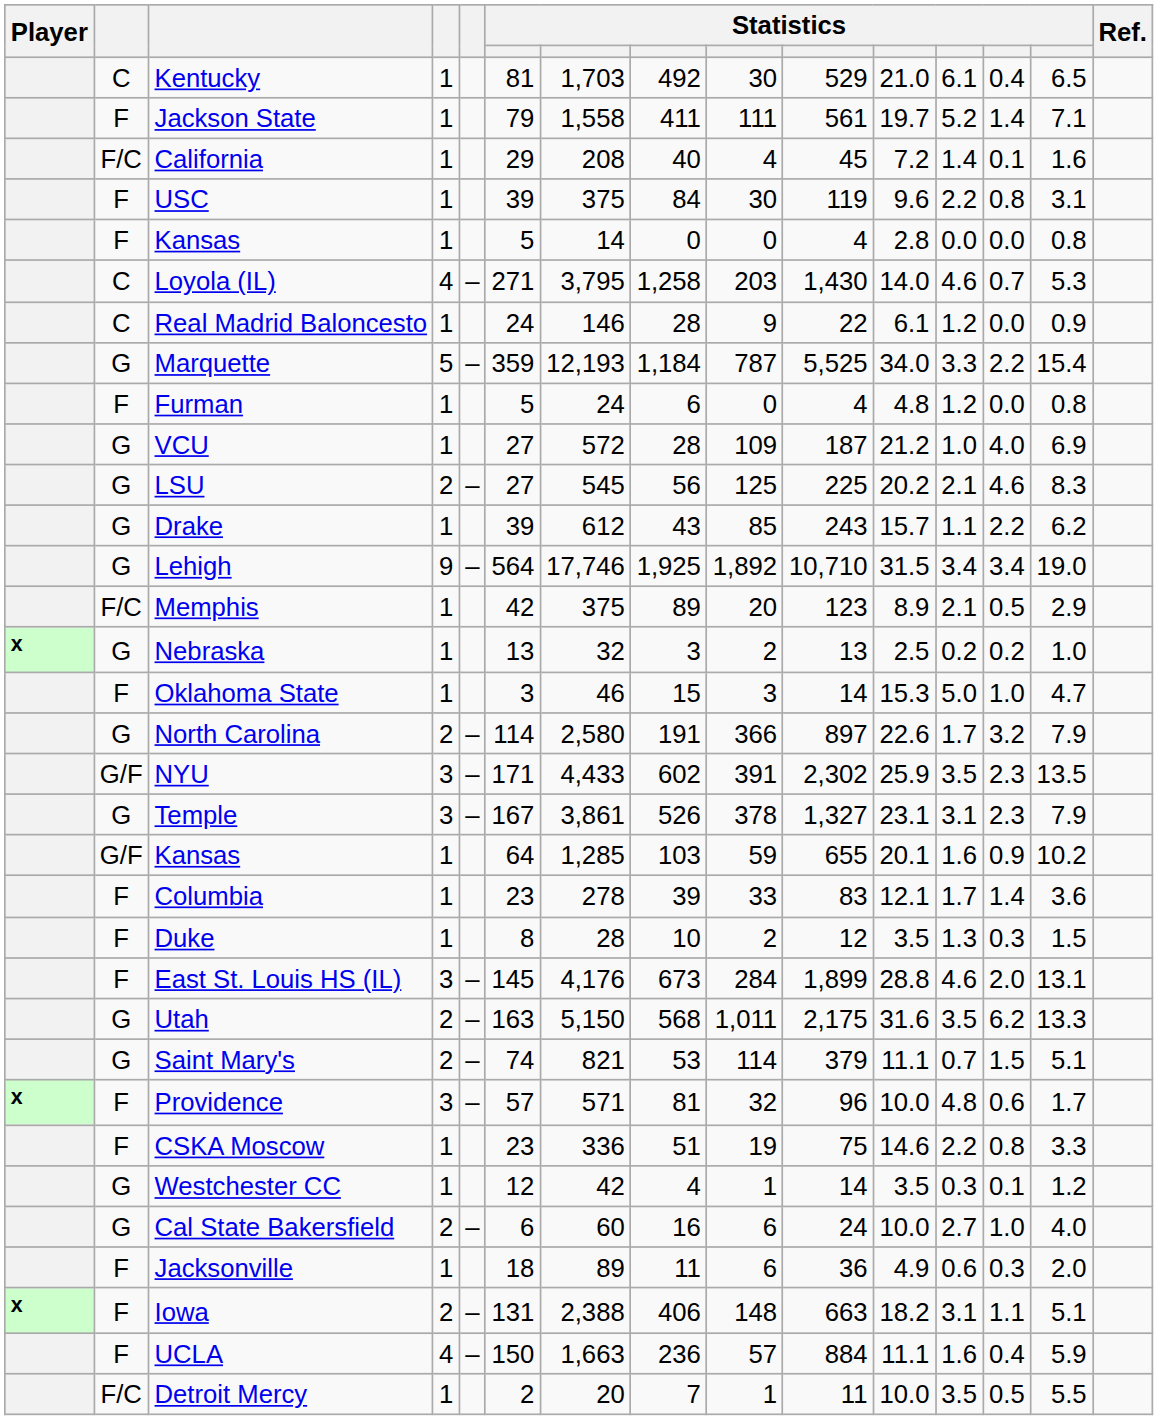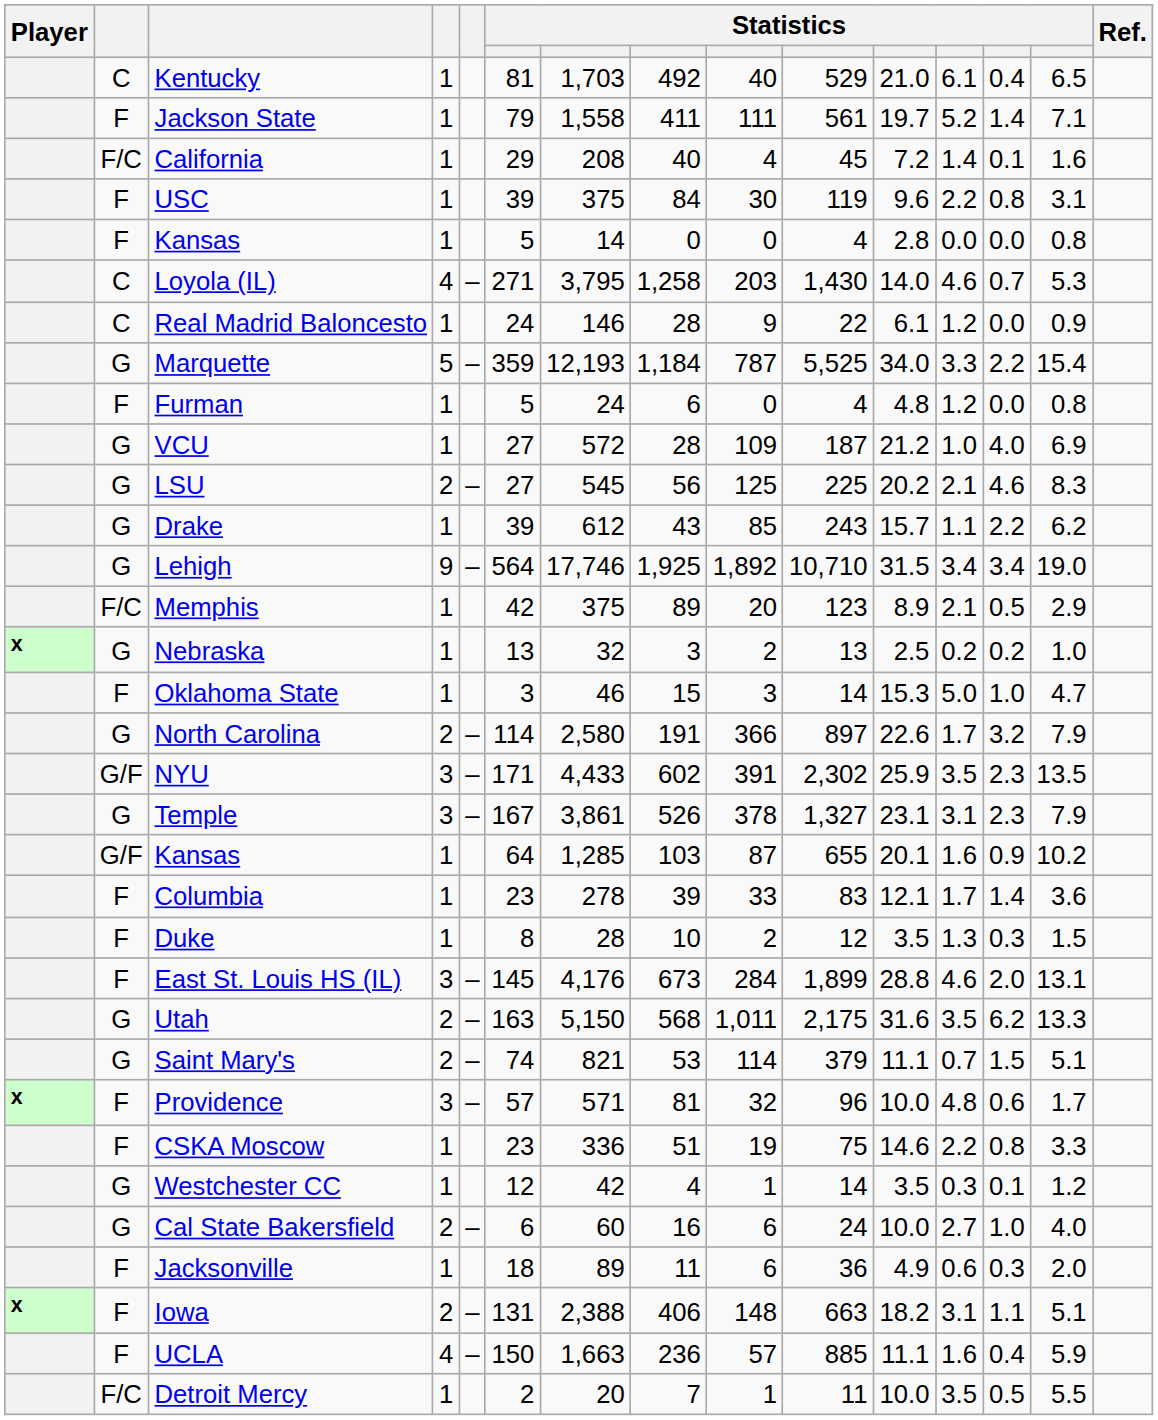(763, 78) 30 -> (763, 78) 40
(763, 856) 59 -> (763, 856) 87
(846, 1354) 884 -> (846, 1354) 885
